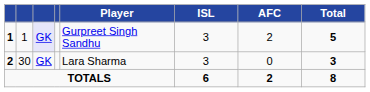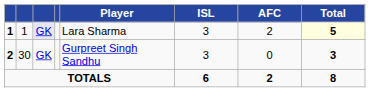(100, 37) Gurpreet Singh Sandhu -> (94, 31) Lara Sharma
(333, 37) no background -> (333, 31) lightyellow background
(94, 61) Lara Sharma -> (100, 55) Gurpreet Singh Sandhu
